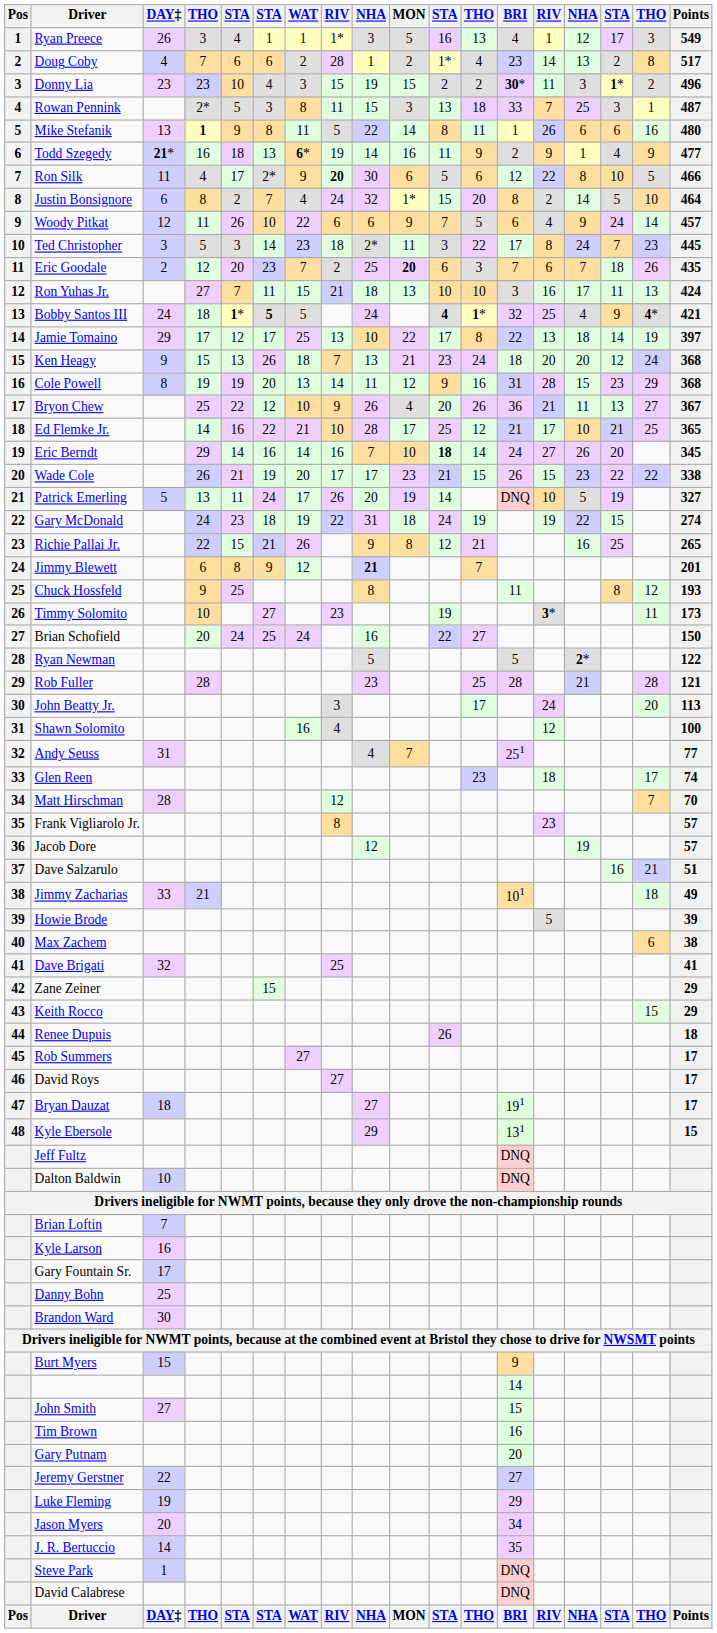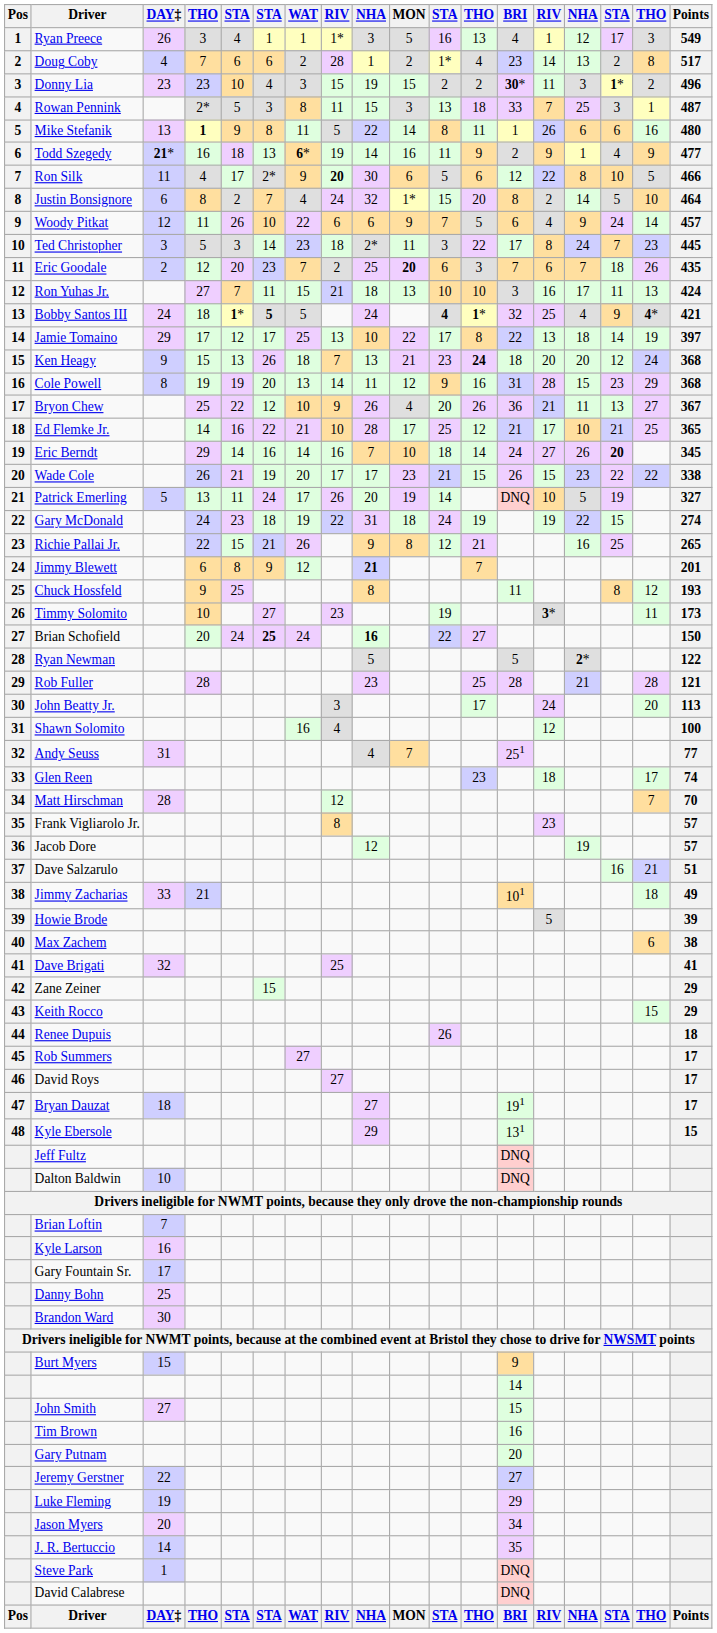(479, 361) normal -> (479, 361) bold
(445, 453) bold -> (445, 453) normal
(617, 453) normal -> (617, 453) bold
(269, 637) normal -> (269, 637) bold
(371, 637) normal -> (371, 637) bold
